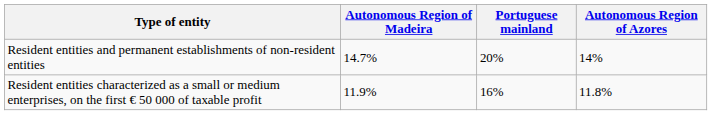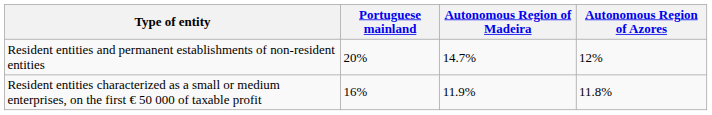columns swapped: (526, 22) <-> (409, 22)
(591, 57) 14% -> (591, 57) 12%
